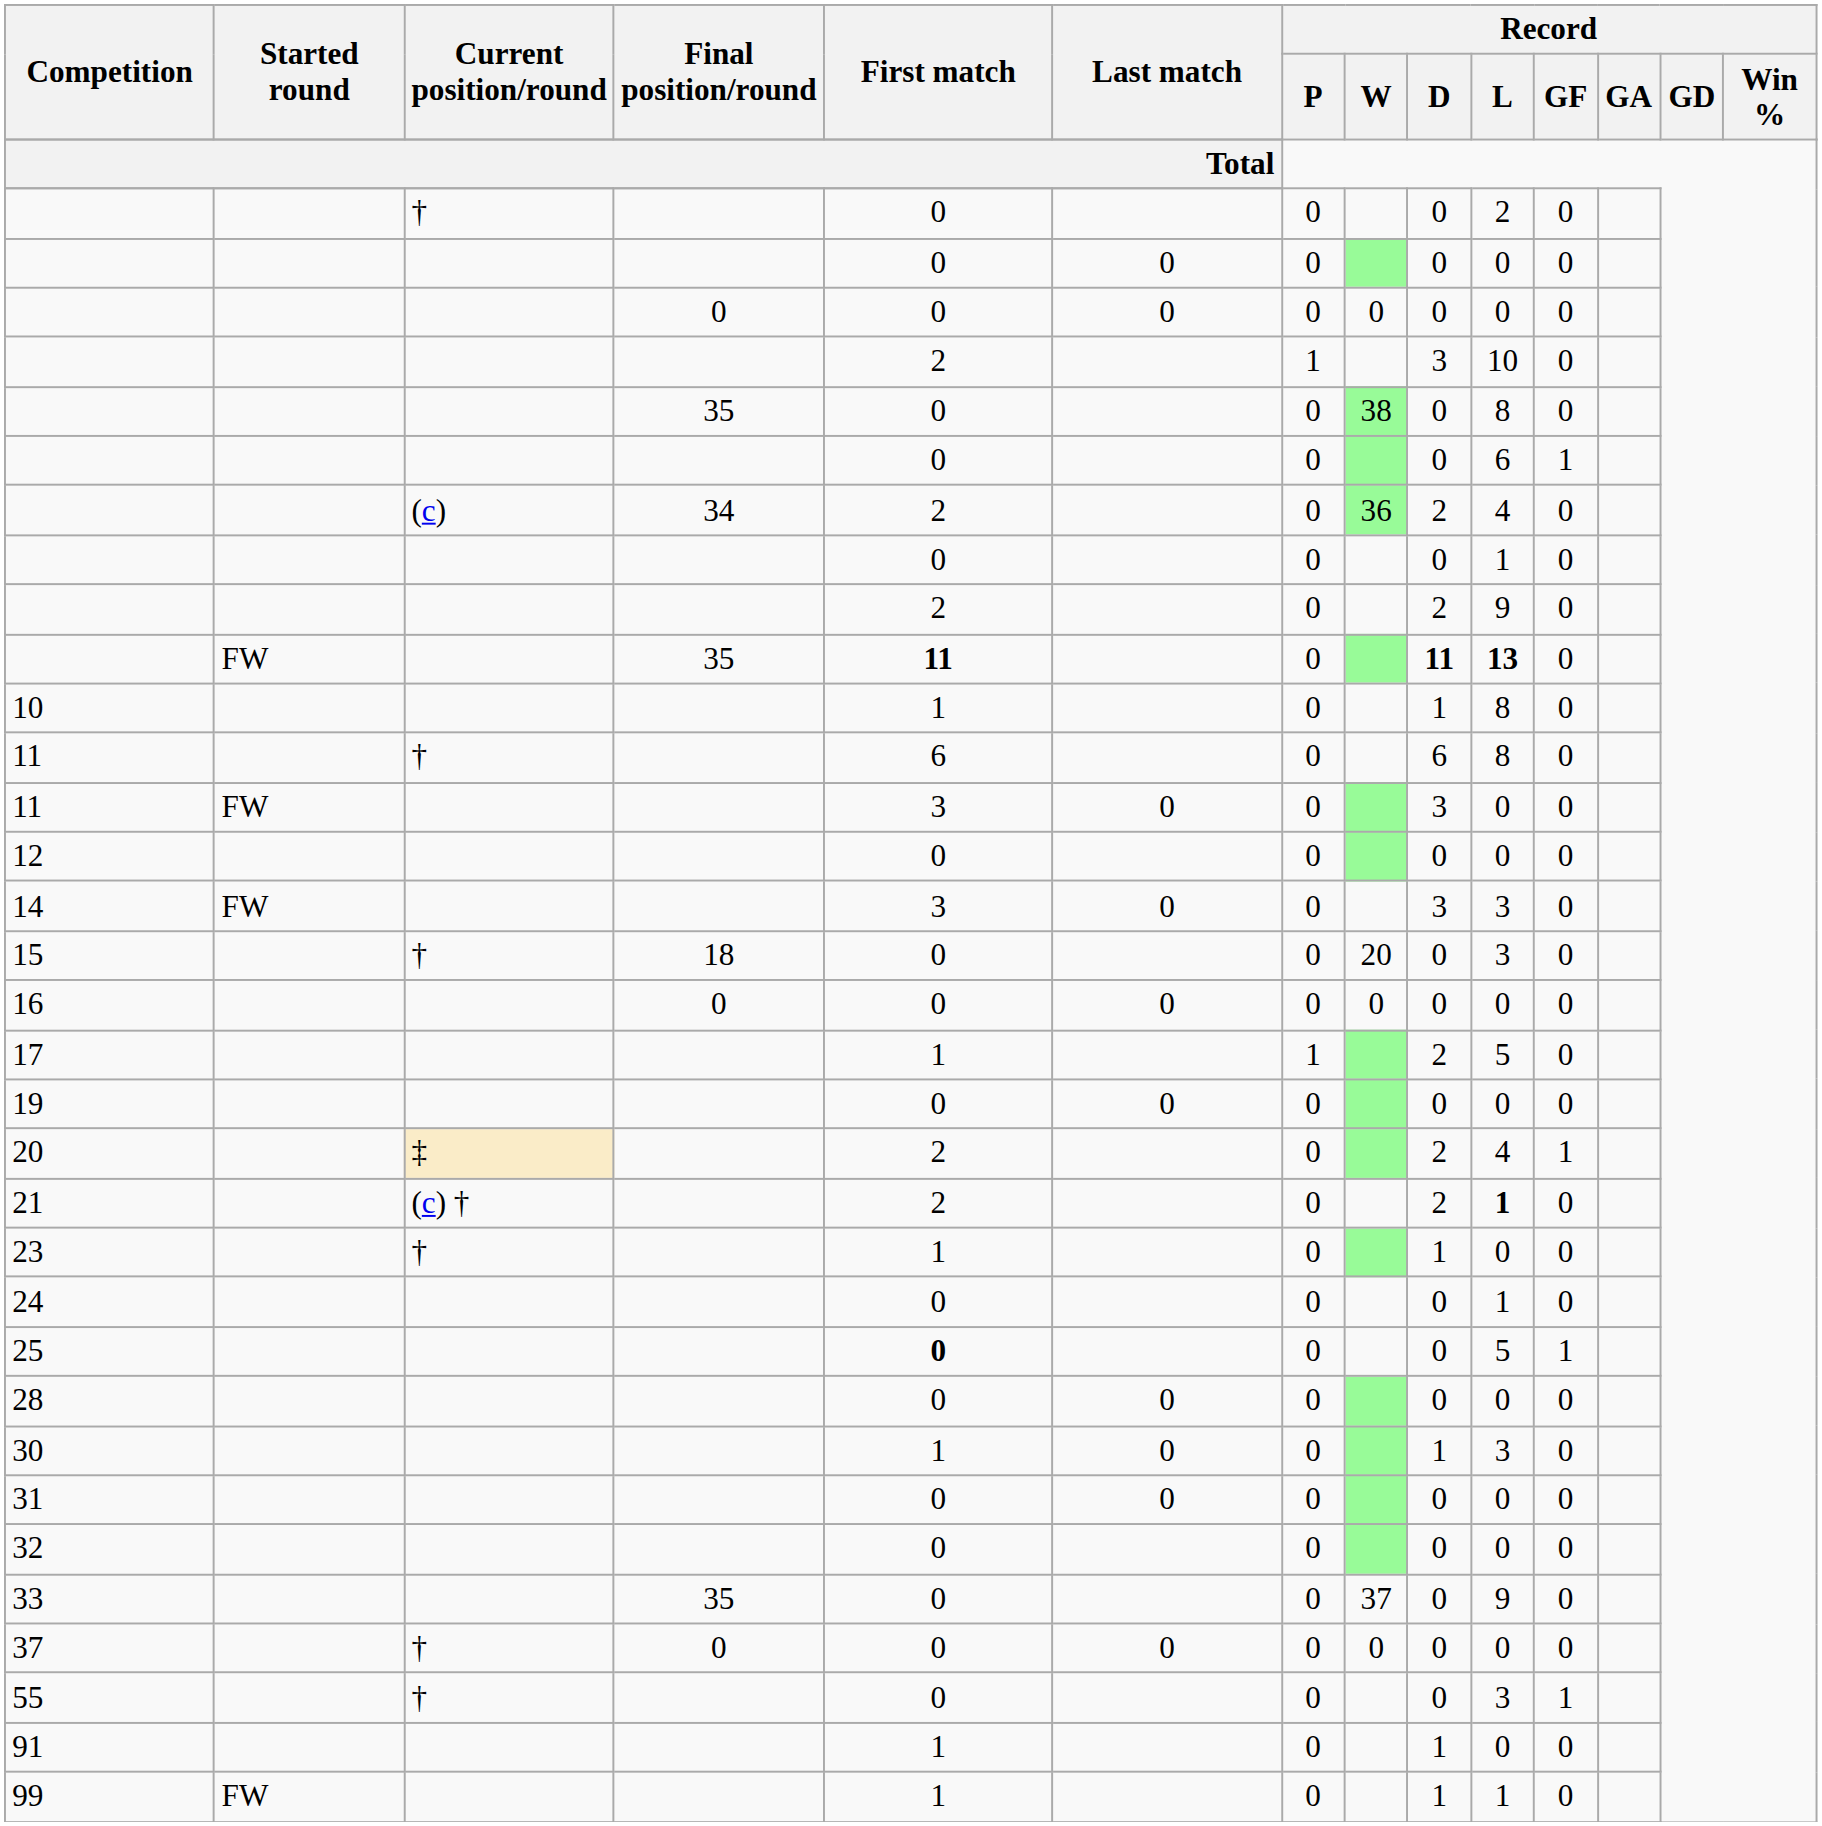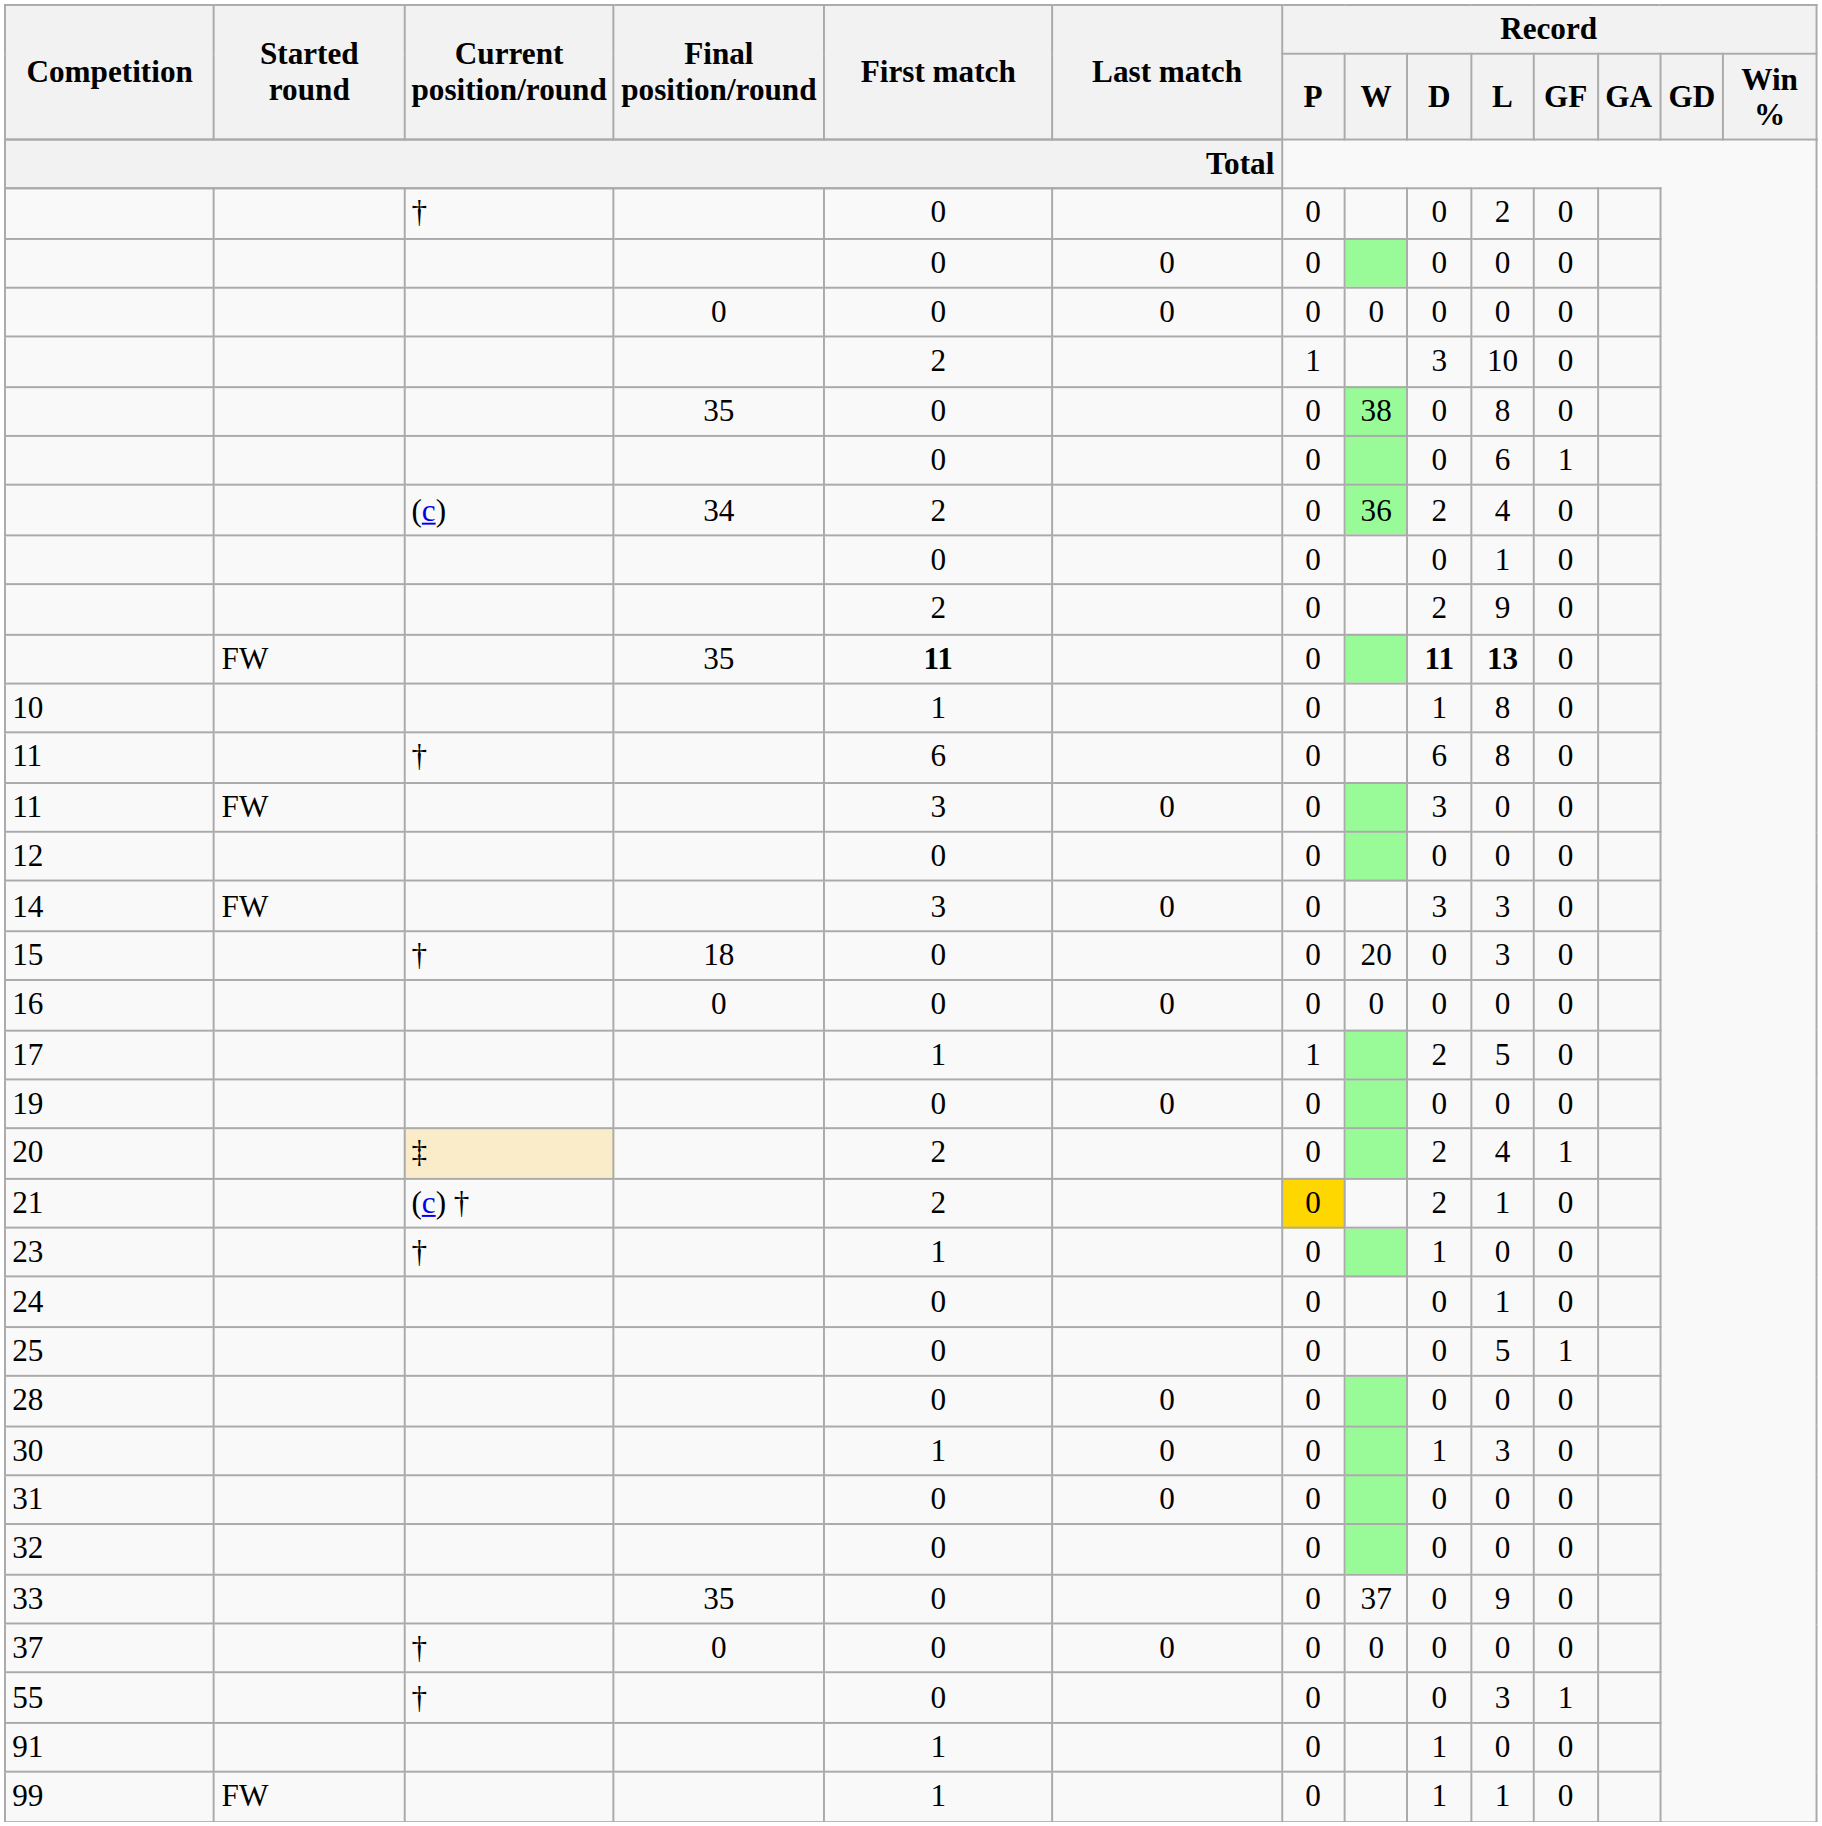(1313, 1202) no background -> (1313, 1202) gold background
(1502, 1202) bold -> (1502, 1202) normal
(938, 1350) bold -> (938, 1350) normal
